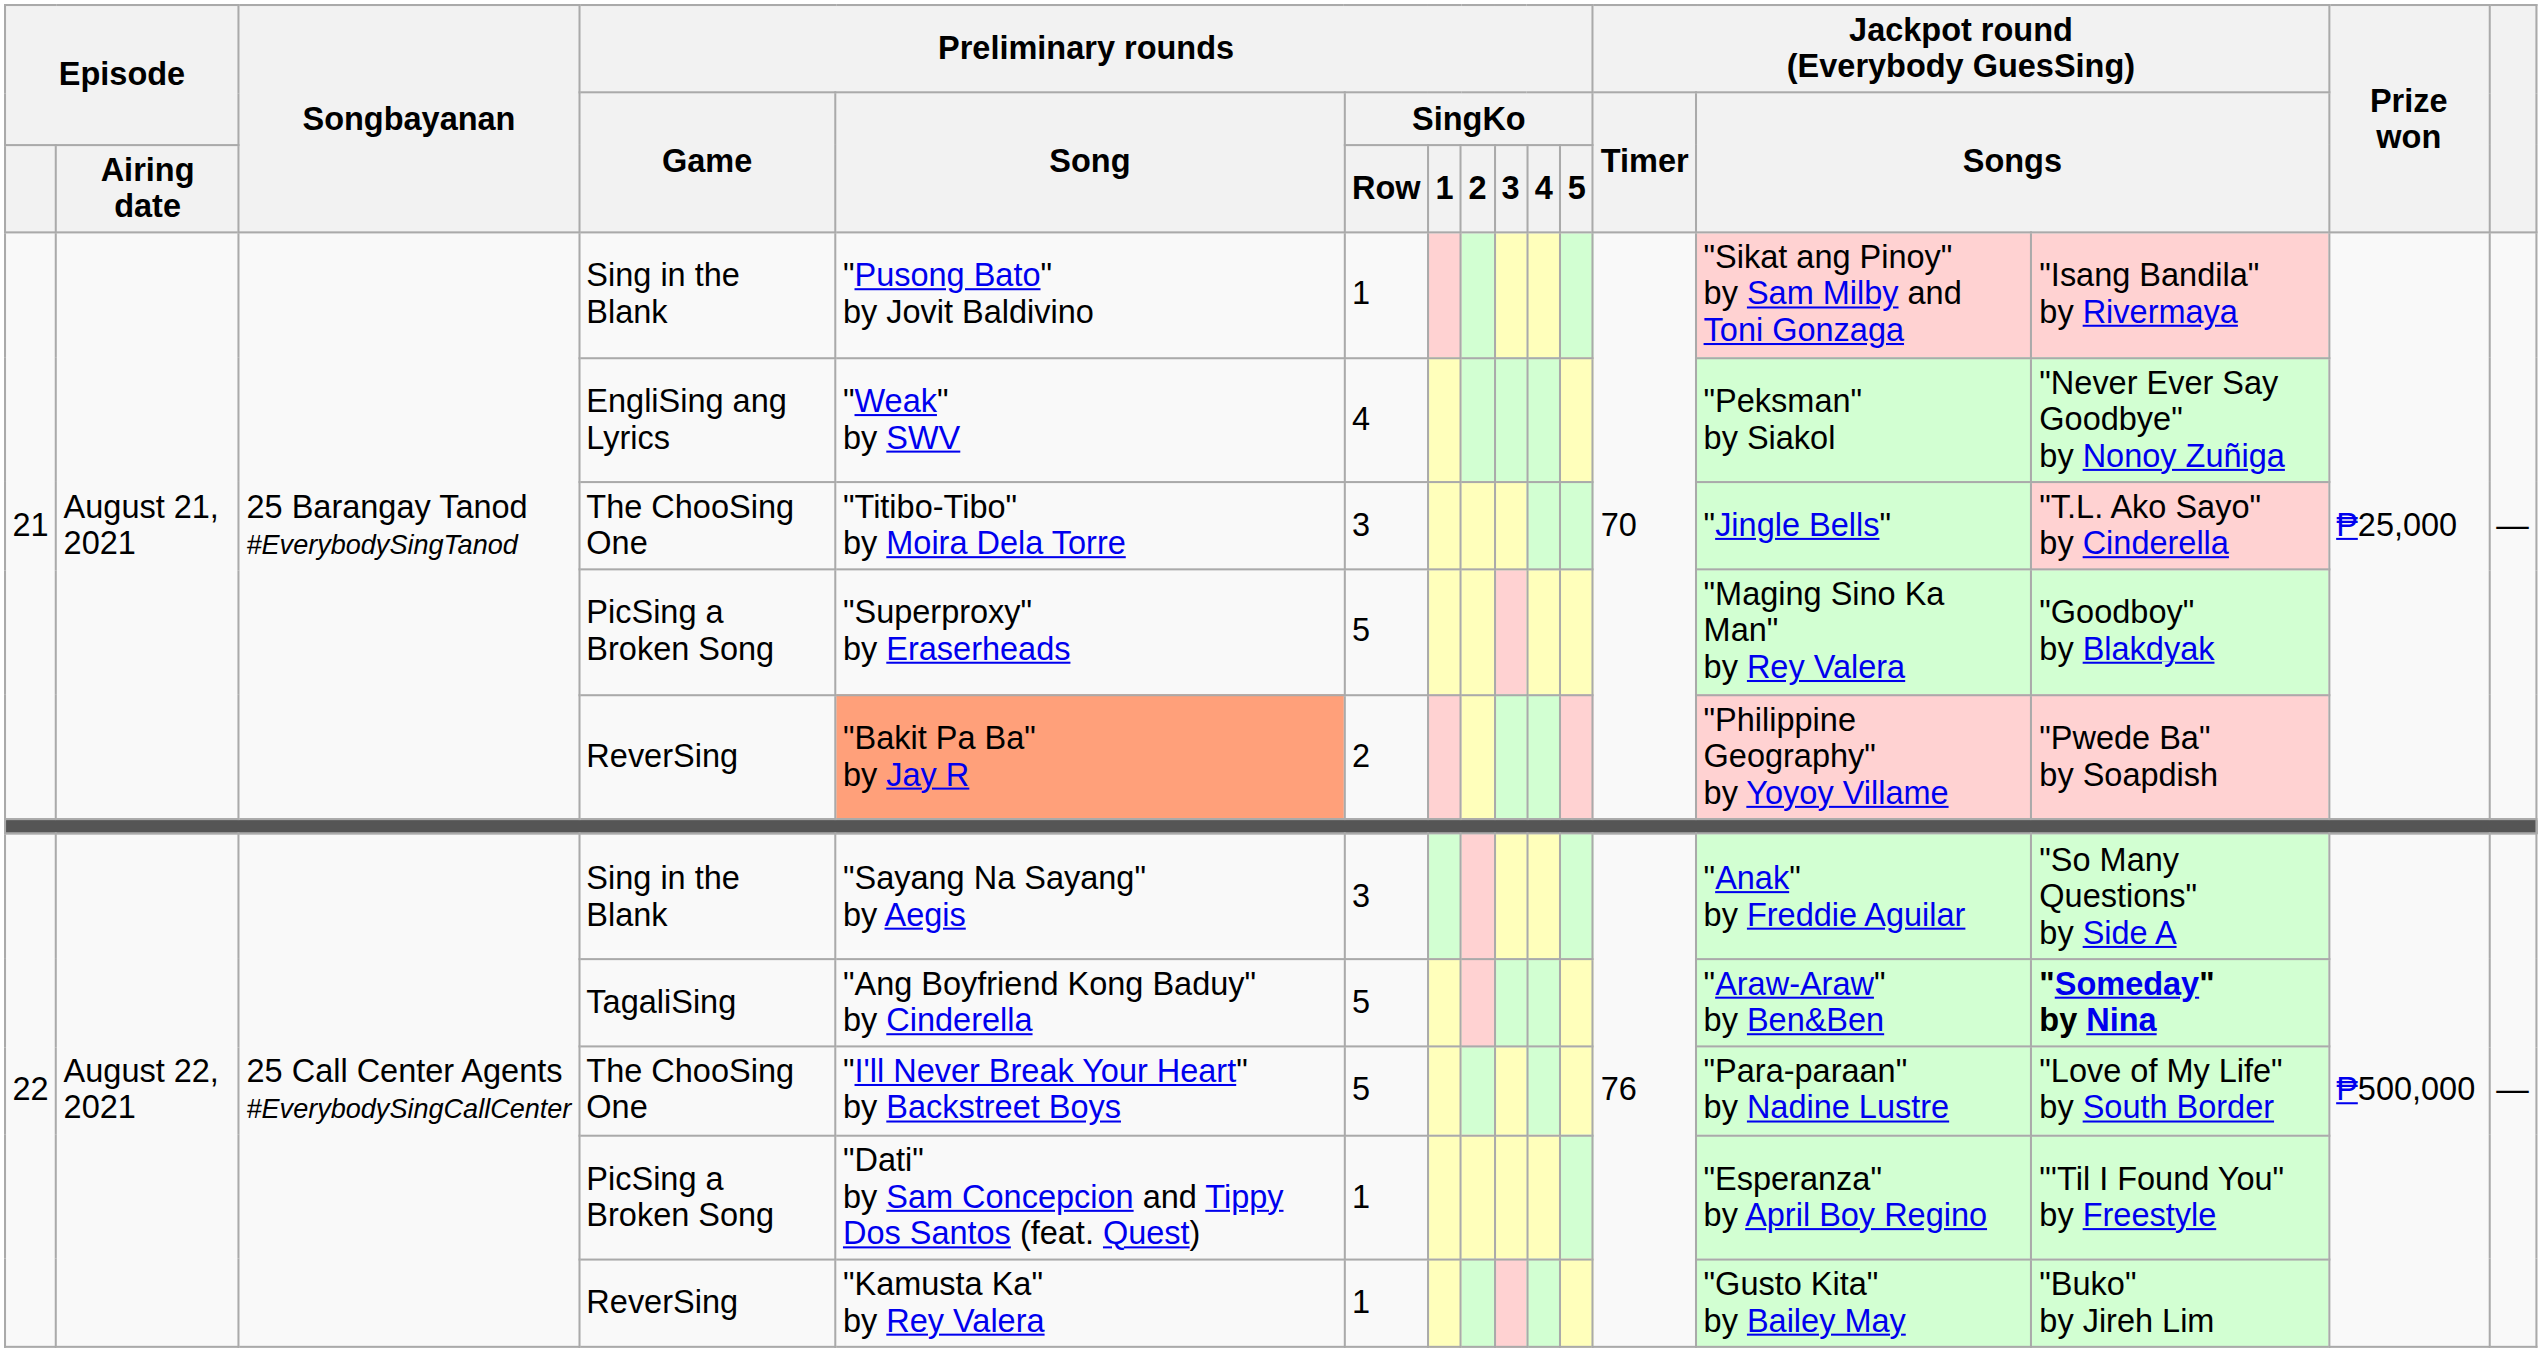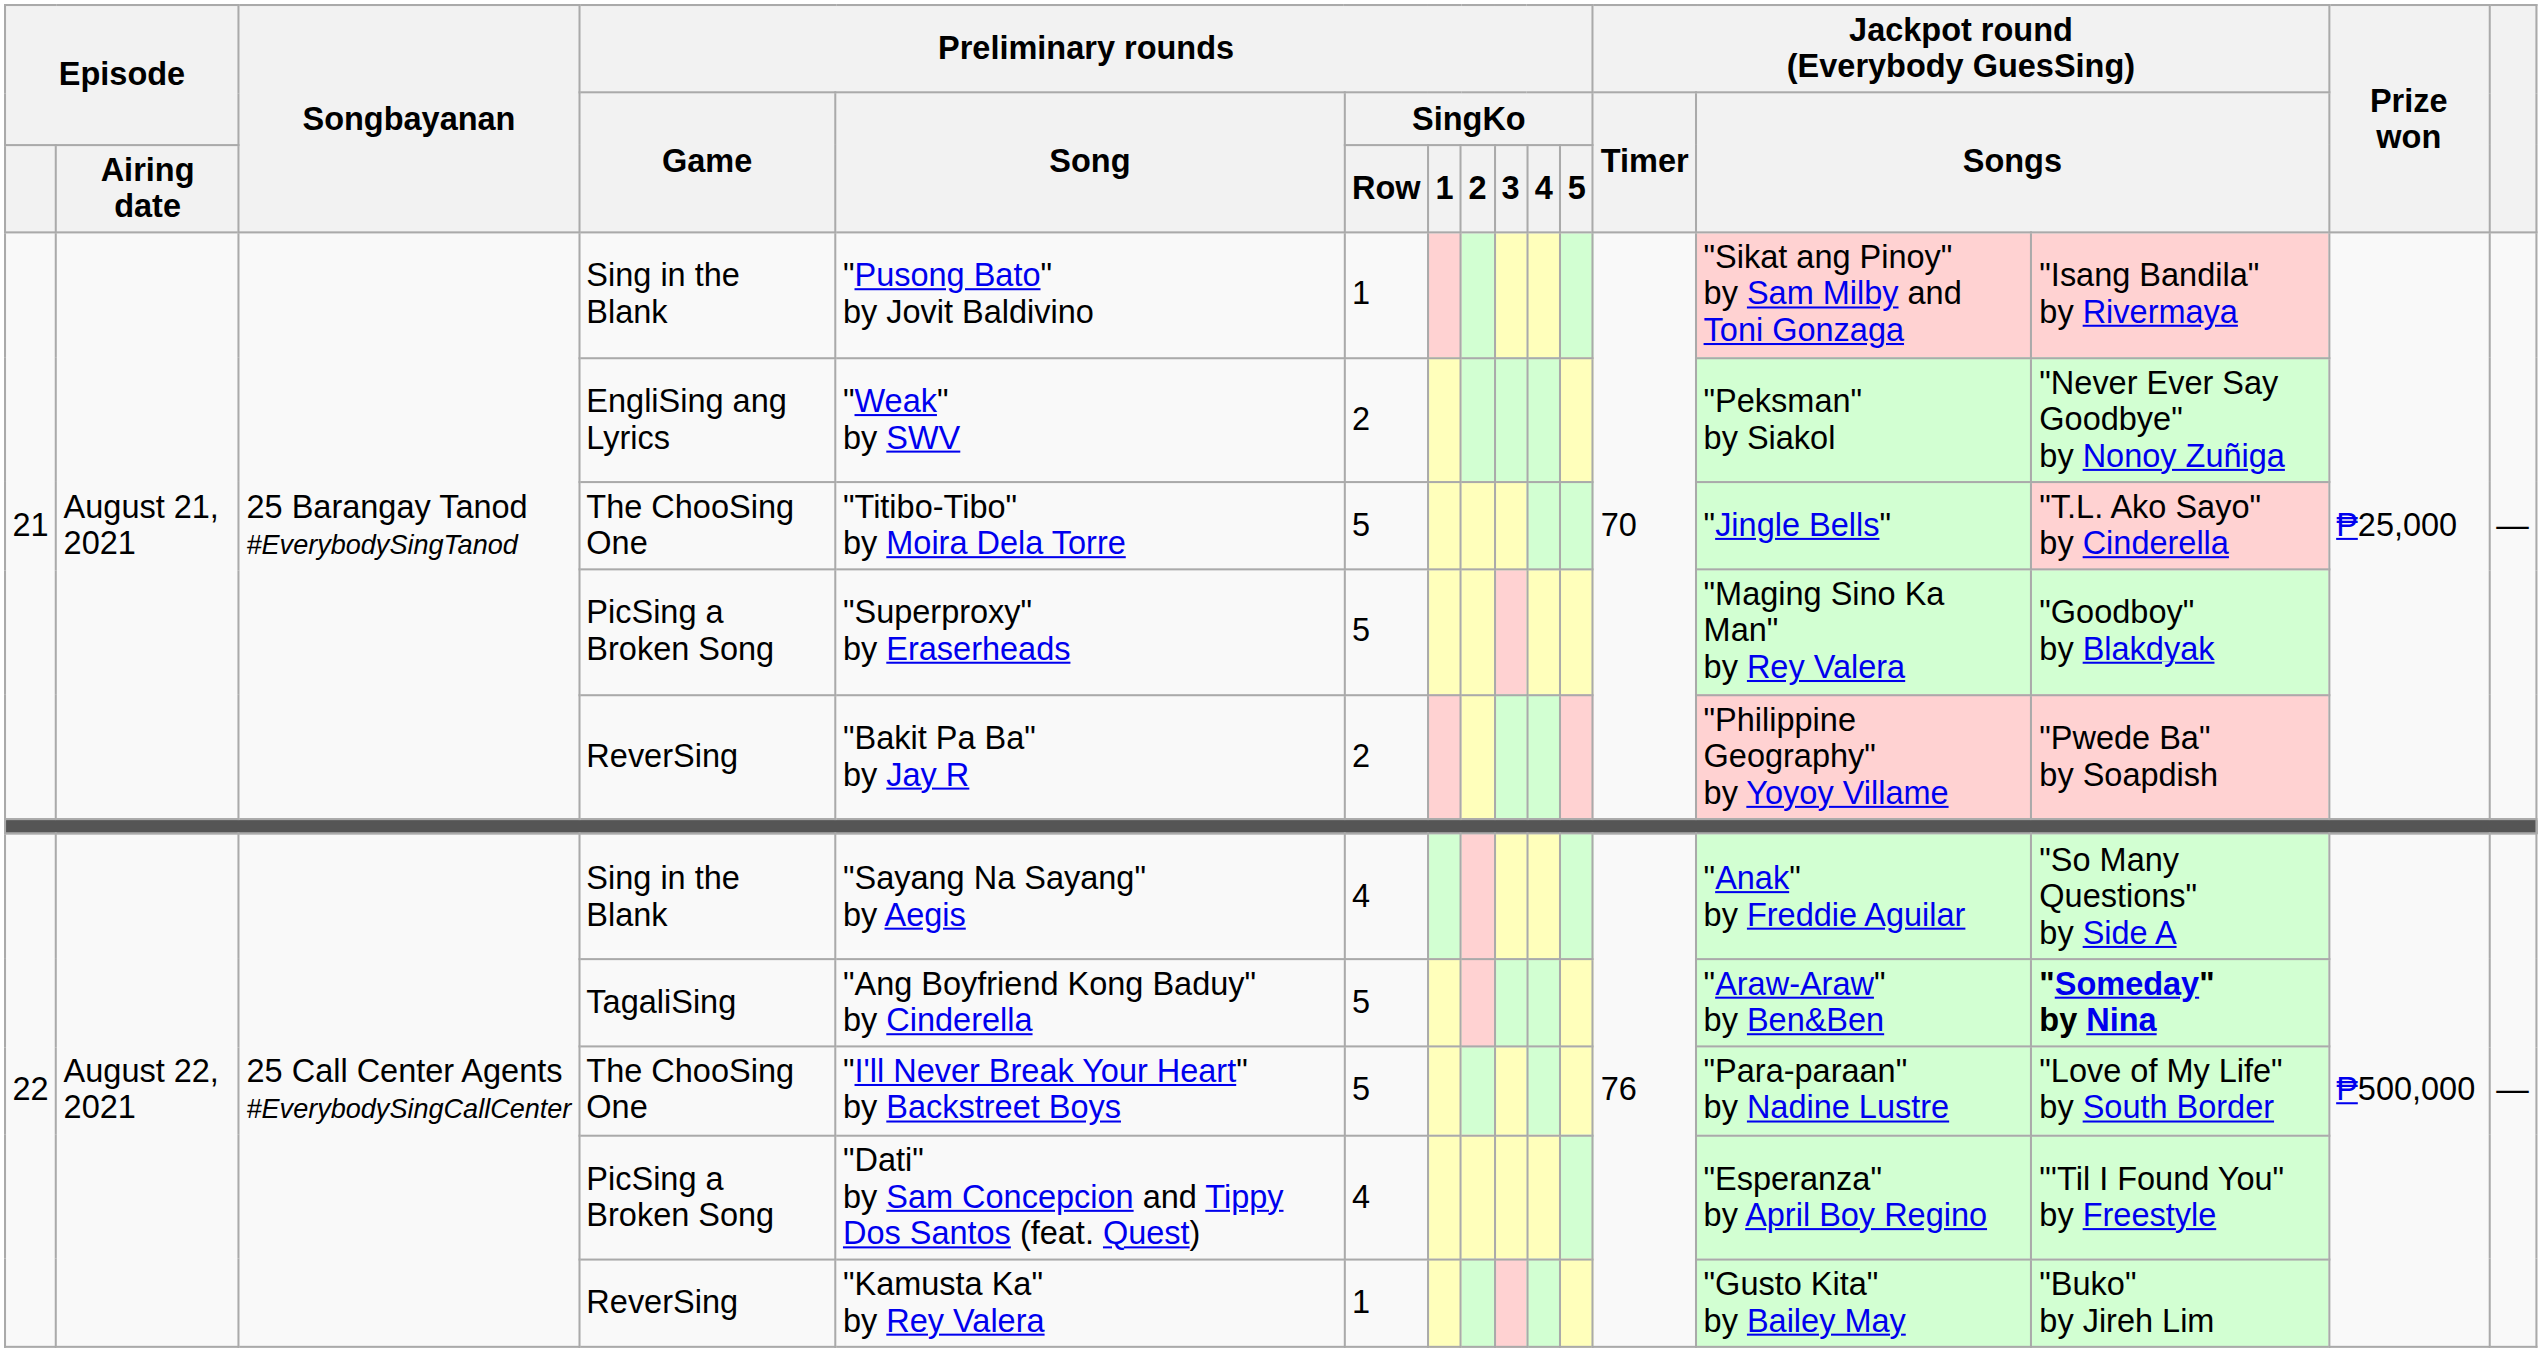(1361, 419) 4 -> (1361, 419) 2
(1361, 525) 3 -> (1361, 525) 5
(939, 756) lightsalmon background -> (939, 756) no background
(1361, 895) 3 -> (1361, 895) 4
(1361, 1196) 1 -> (1361, 1196) 4
